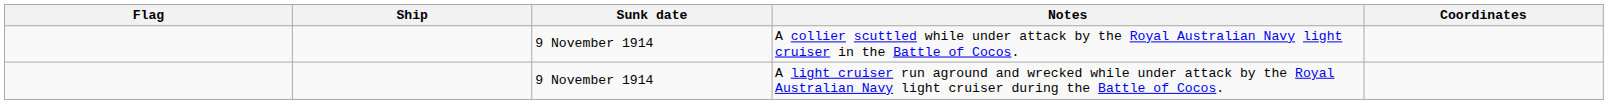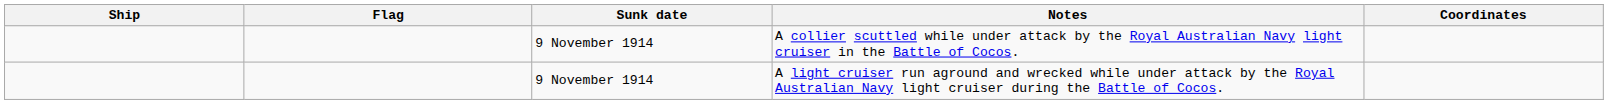columns swapped: (412, 15) <-> (148, 15)
